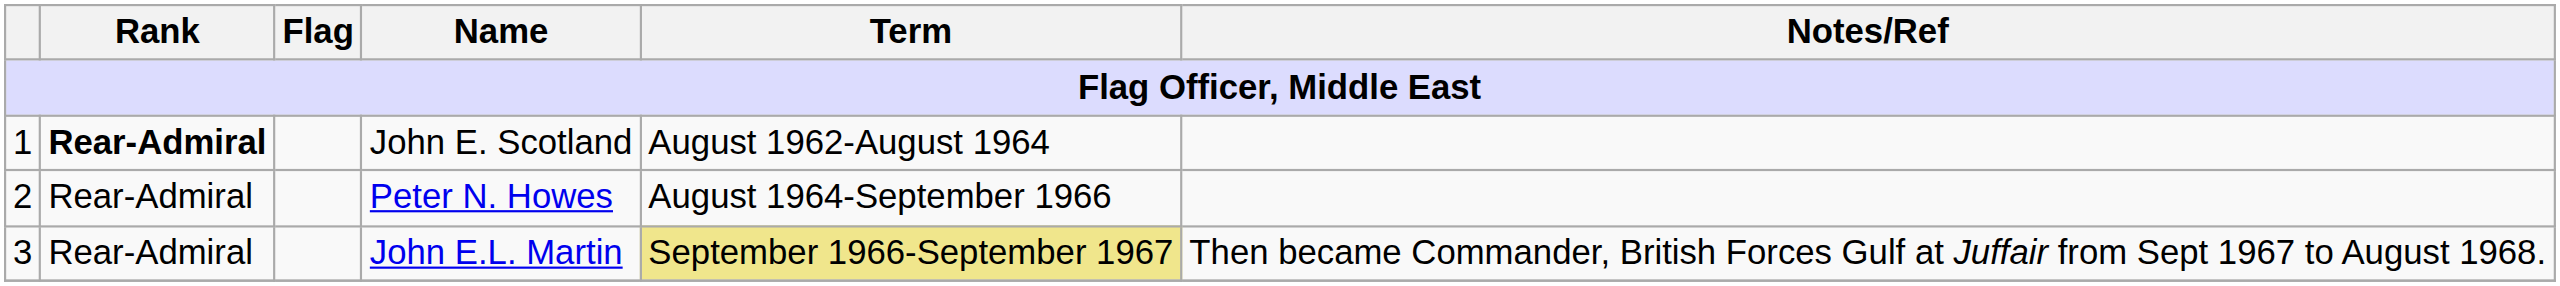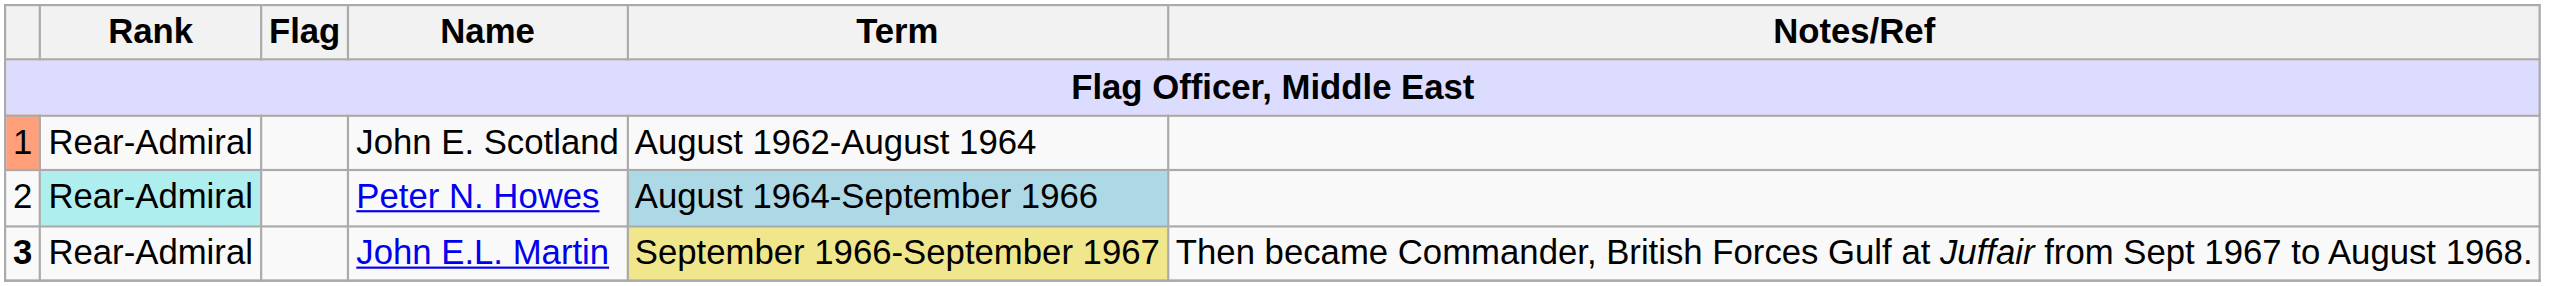(23, 142) no background -> (23, 142) lightsalmon background
(157, 142) bold -> (151, 142) normal
(151, 197) no background -> (151, 197) paleturquoise background
(880, 197) no background -> (866, 197) lightblue background
(23, 252) normal -> (23, 252) bold
